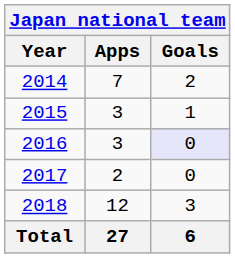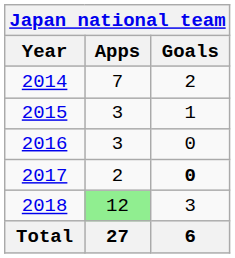(190, 144) lavender background -> (190, 144) no background
(190, 175) normal -> (190, 175) bold
(117, 206) no background -> (117, 206) lightgreen background
